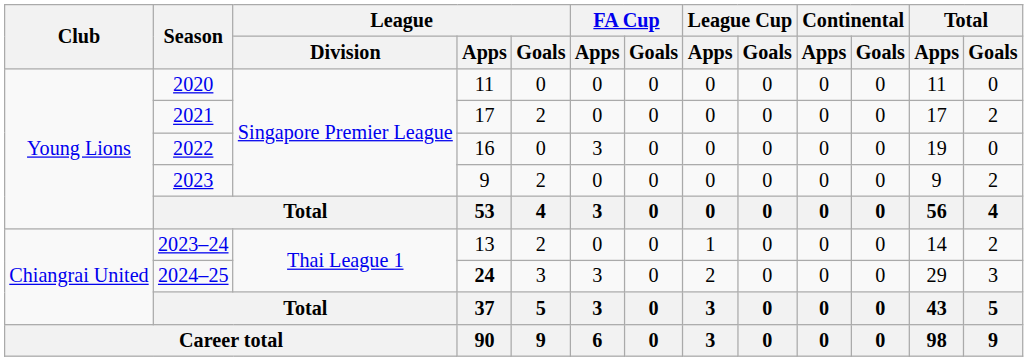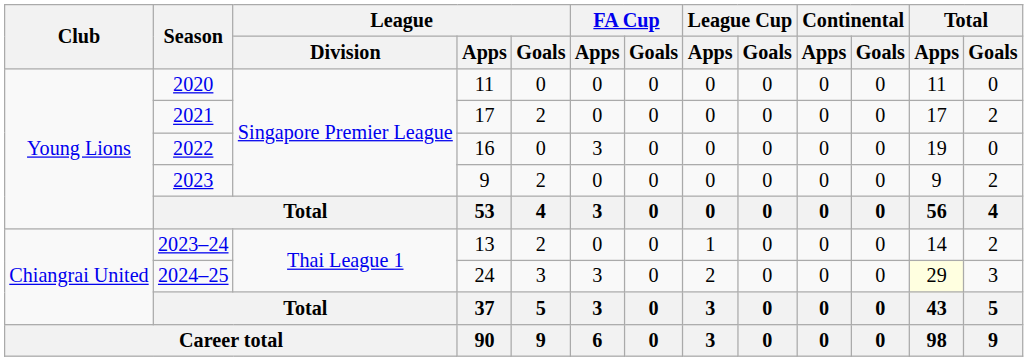(484, 276) bold -> (484, 276) normal
(937, 276) no background -> (937, 276) lightyellow background
